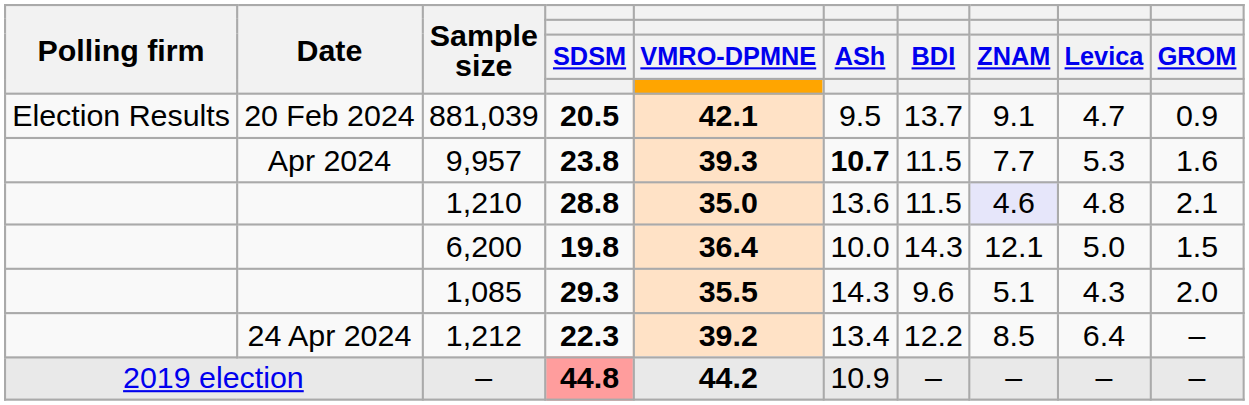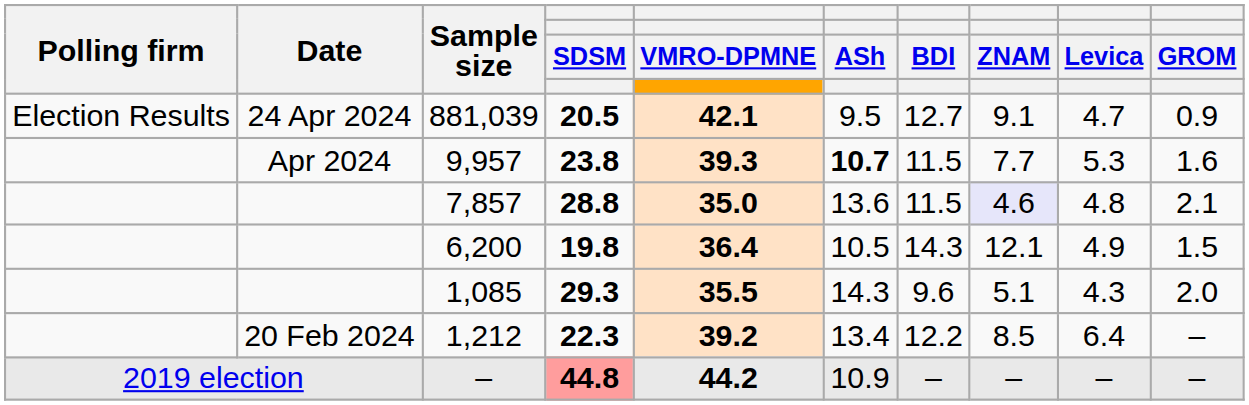(329, 116) 20 Feb 2024 -> (329, 116) 24 Apr 2024
(933, 116) 13.7 -> (933, 116) 12.7
(484, 204) 1,210 -> (484, 204) 7,857
(860, 247) 10.0 -> (860, 247) 10.5
(1104, 247) 5.0 -> (1104, 247) 4.9
(329, 335) 24 Apr 2024 -> (329, 335) 20 Feb 2024
